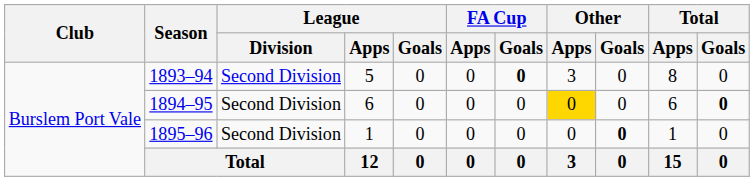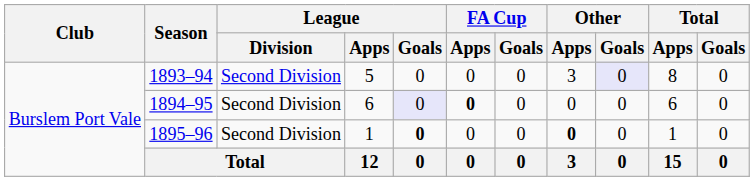(521, 76) bold -> (521, 76) normal
(622, 76) no background -> (622, 76) lavender background
(420, 104) no background -> (420, 104) lavender background
(470, 104) normal -> (470, 104) bold
(572, 104) gold background -> (572, 104) no background
(723, 104) bold -> (723, 104) normal
(420, 133) normal -> (420, 133) bold
(572, 133) normal -> (572, 133) bold
(622, 133) bold -> (622, 133) normal
